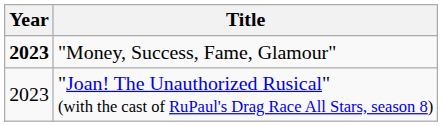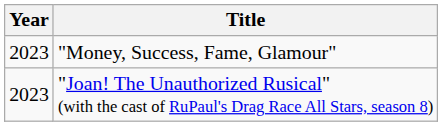(29, 51) bold -> (29, 51) normal
